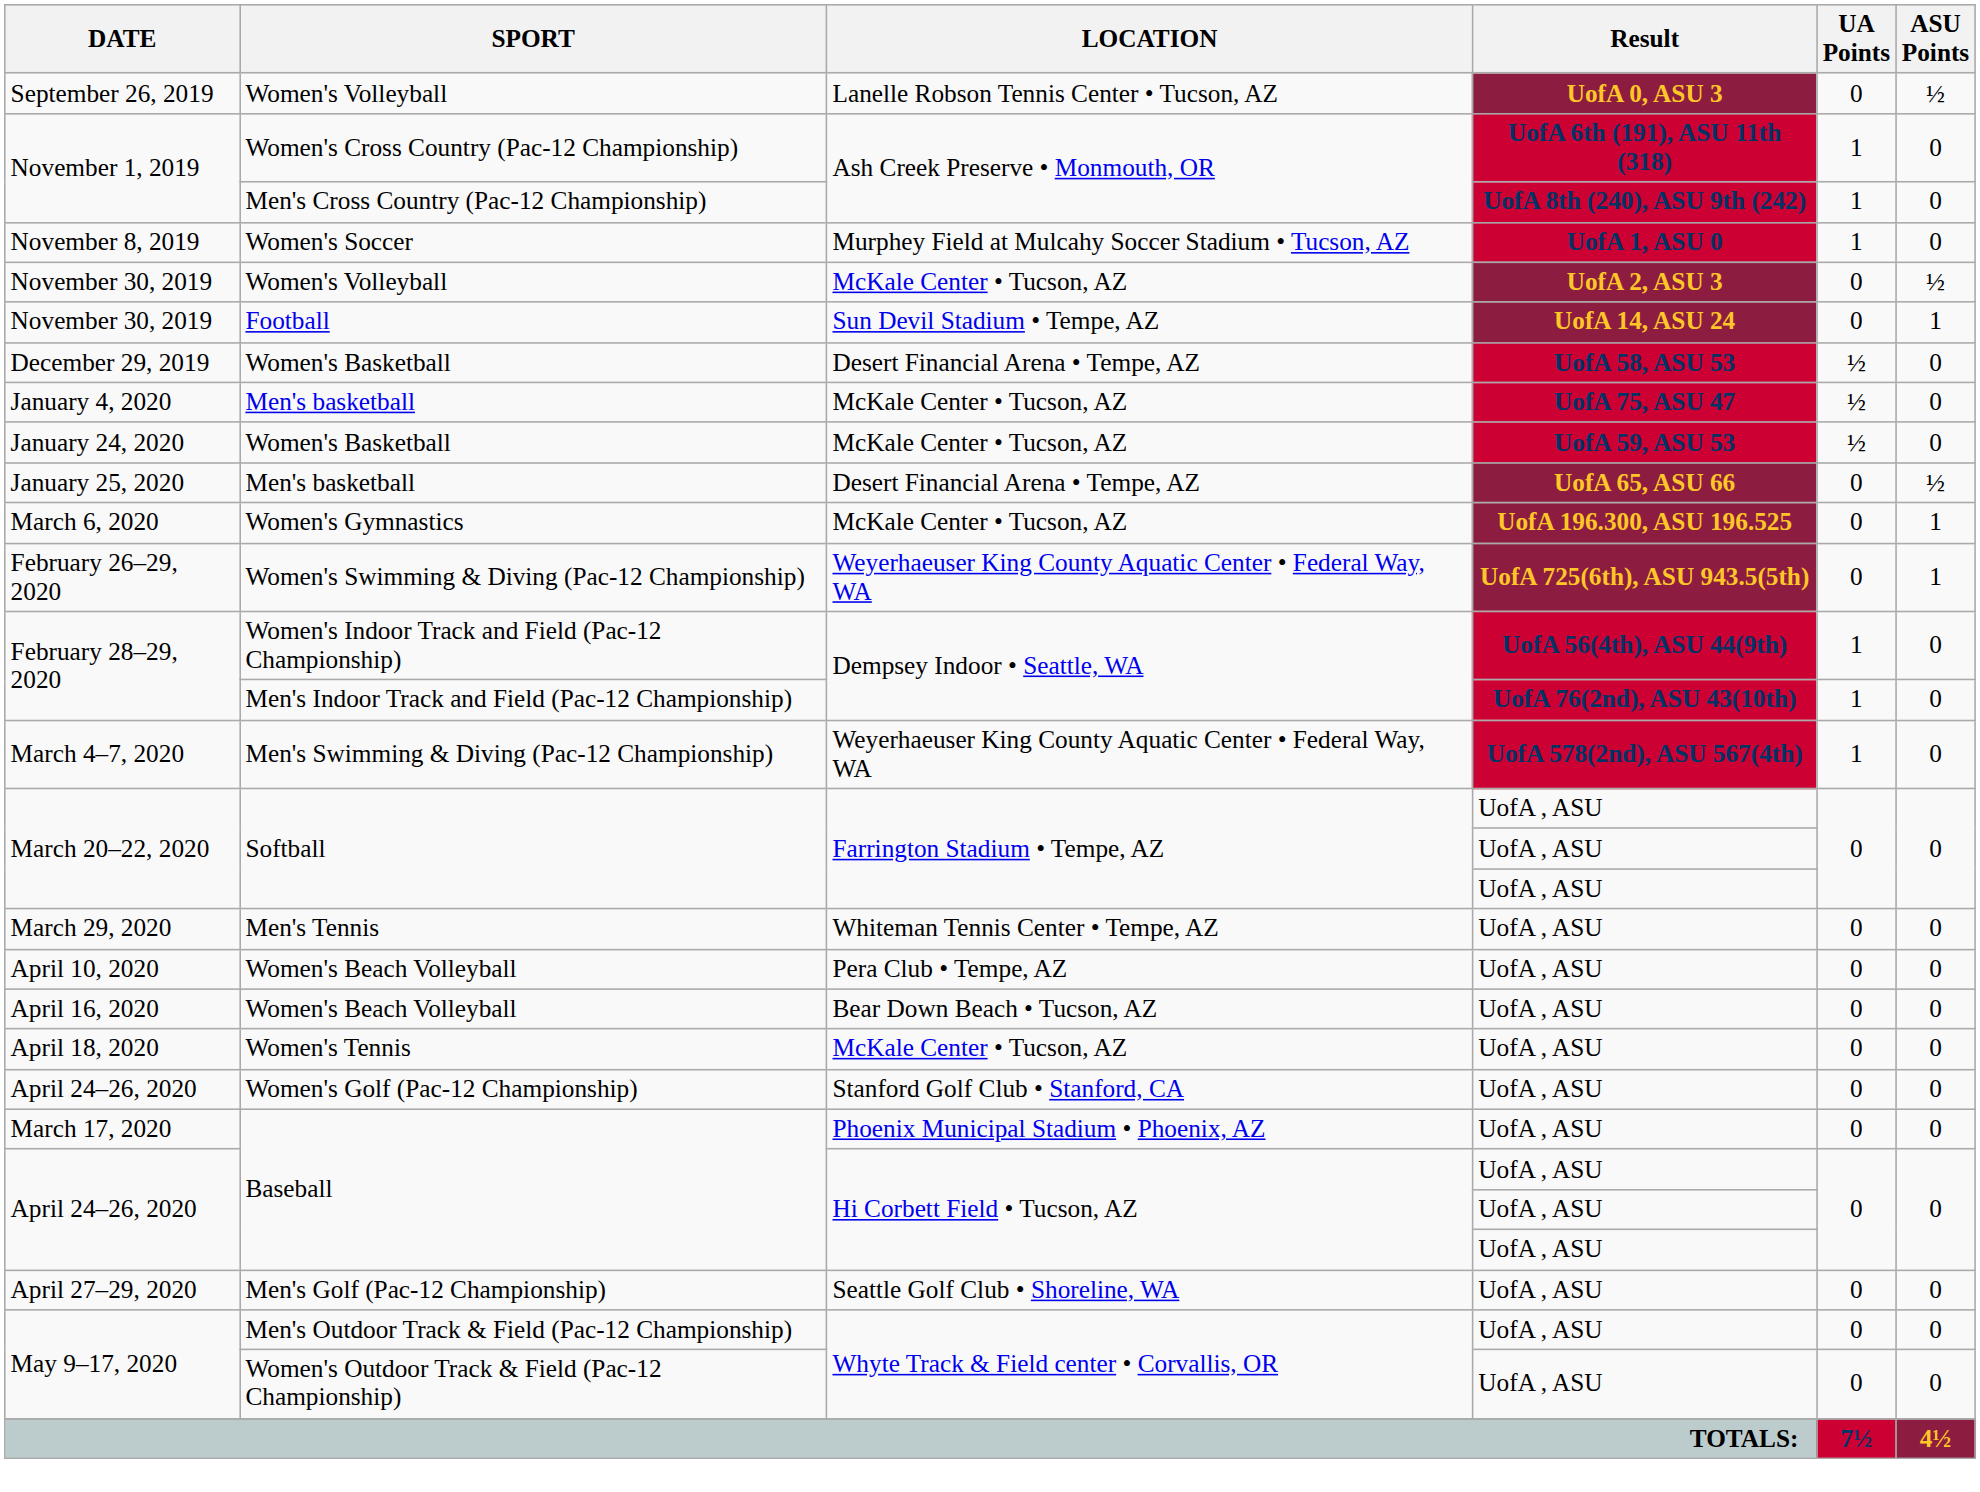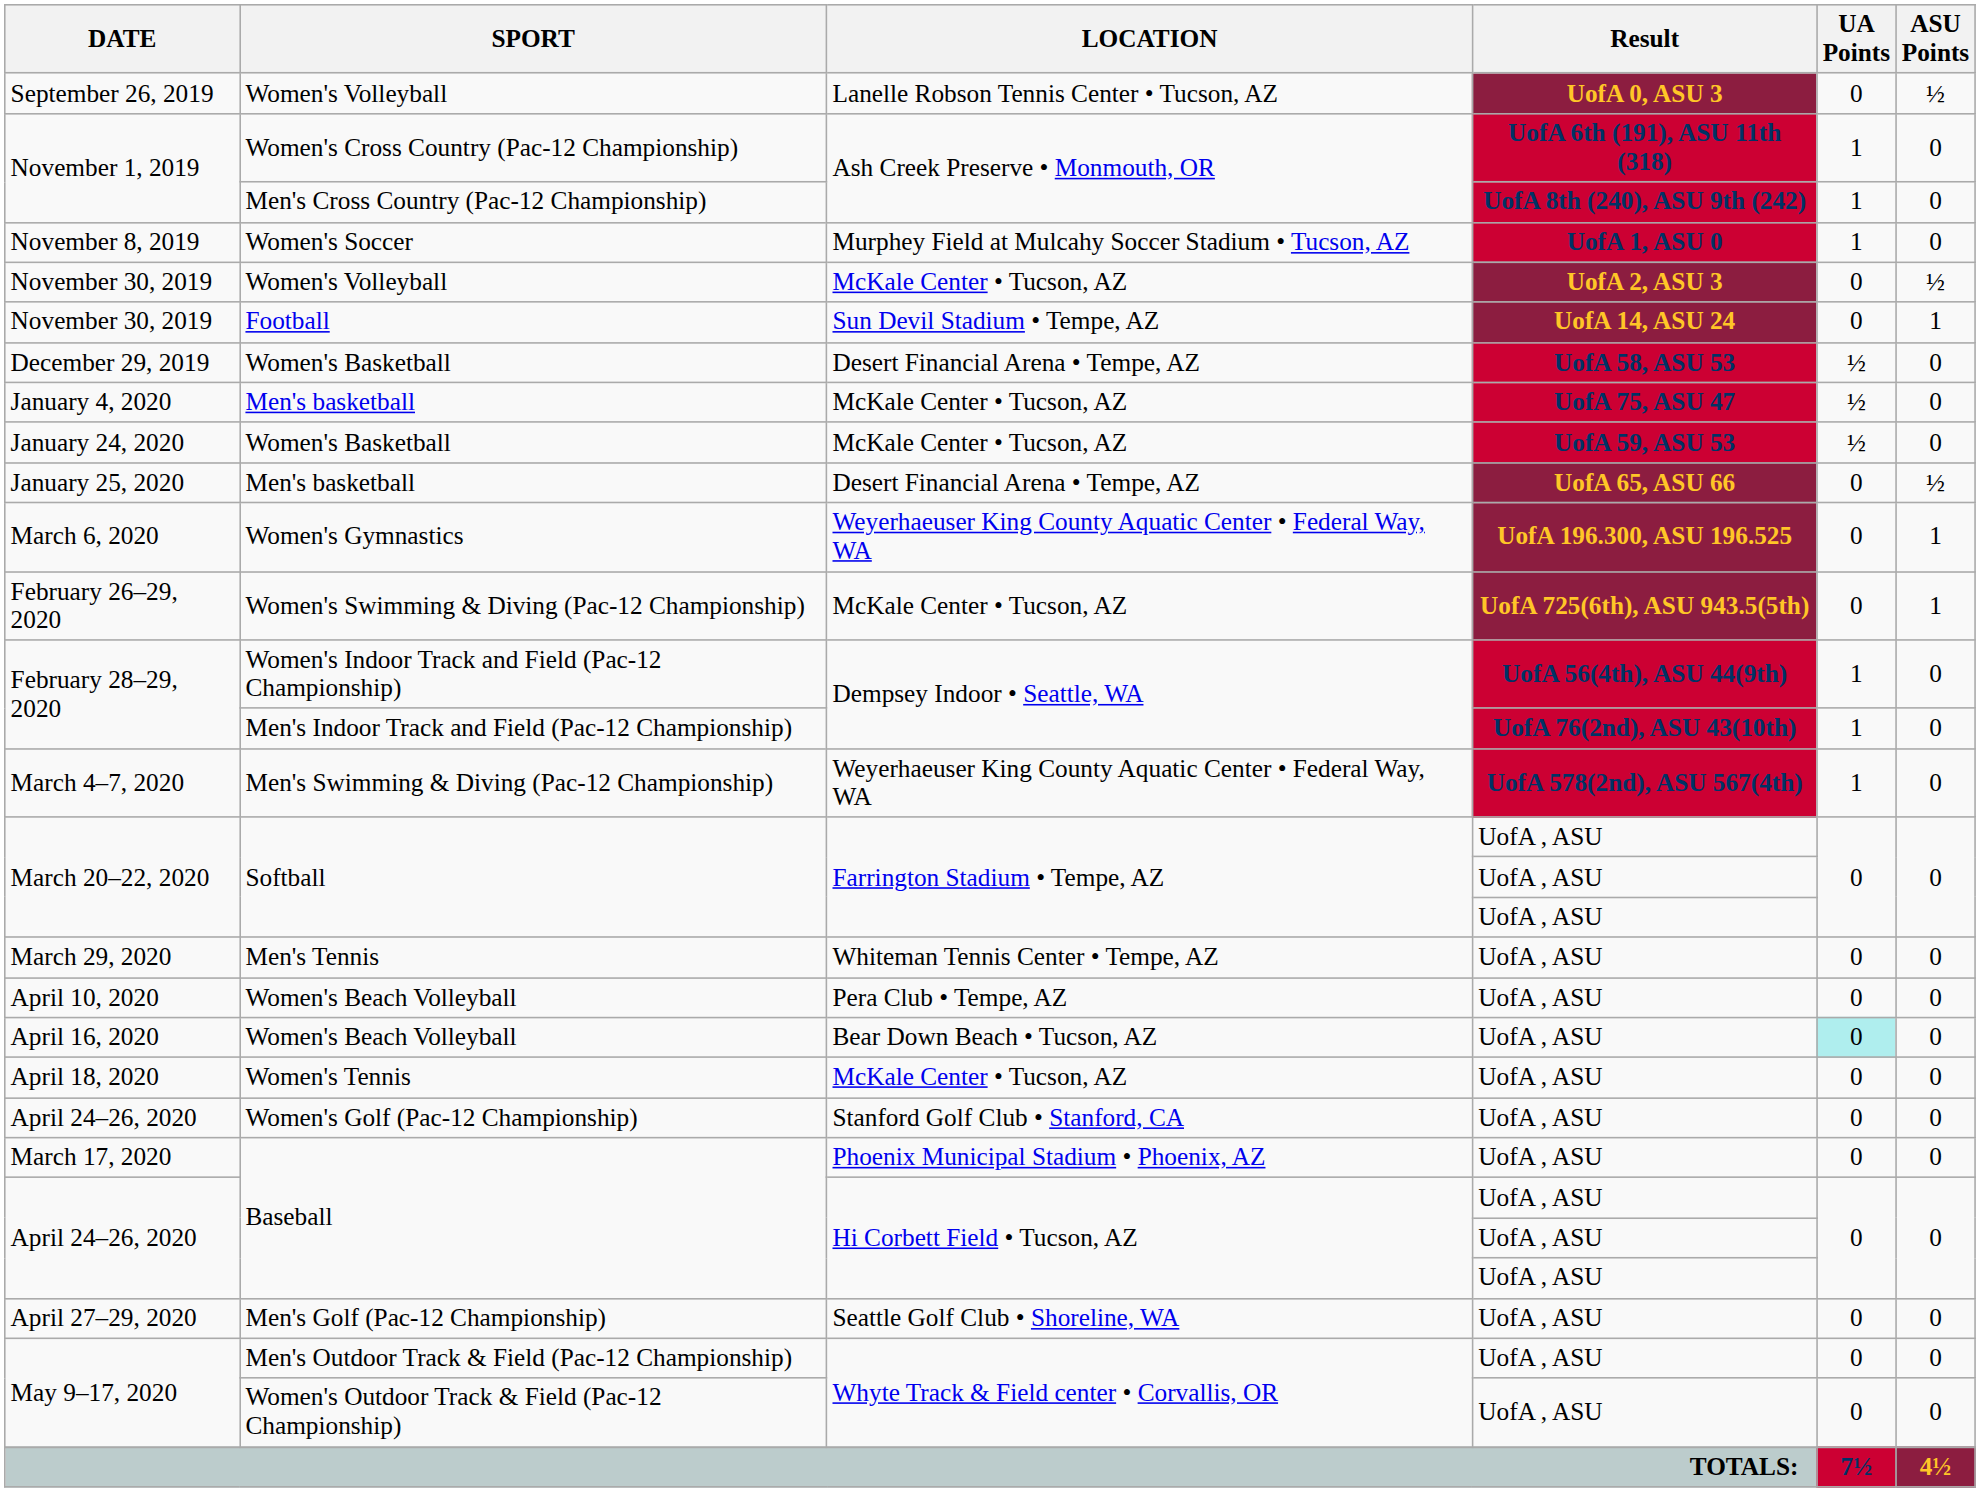(980, 522) McKale Center • Tucson, AZ -> (1129, 536) Weyerhaeuser King County Aquatic Center • Federal Way, WA
(1129, 576) Weyerhaeuser King County Aquatic Center • Federal Way, WA -> (980, 605) McKale Center • Tucson, AZ
(1856, 1008) no background -> (1856, 1037) paleturquoise background
